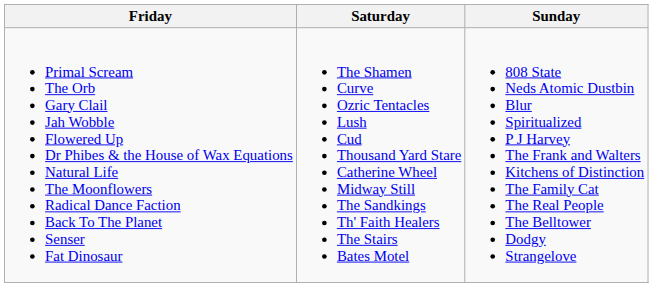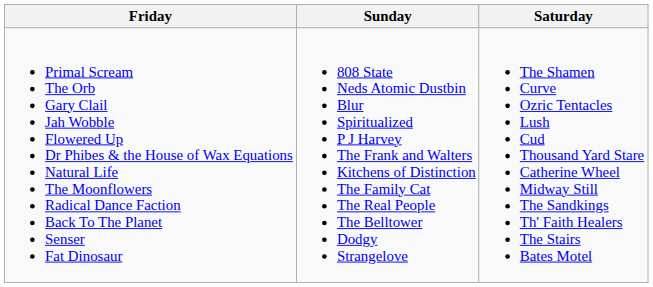columns swapped: (380, 16) <-> (556, 16)
